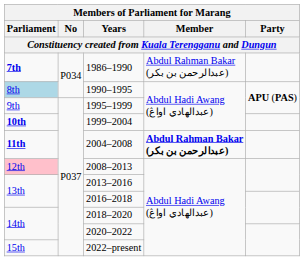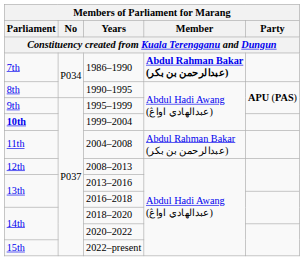(14, 67) bold -> (13, 67) normal
(191, 67) normal -> (195, 67) bold
(13, 89) lightblue background -> (13, 89) no background
(16, 144) bold -> (16, 144) normal
(195, 144) bold -> (191, 144) normal
(16, 166) pink background -> (16, 166) no background
